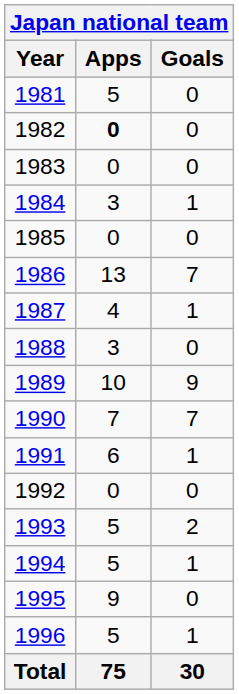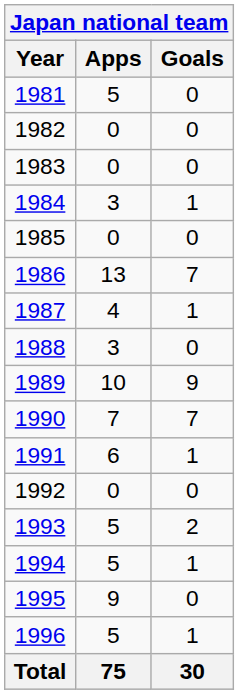(113, 130) bold -> (113, 130) normal
